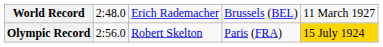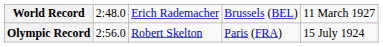(334, 32) gold background -> (334, 32) no background
